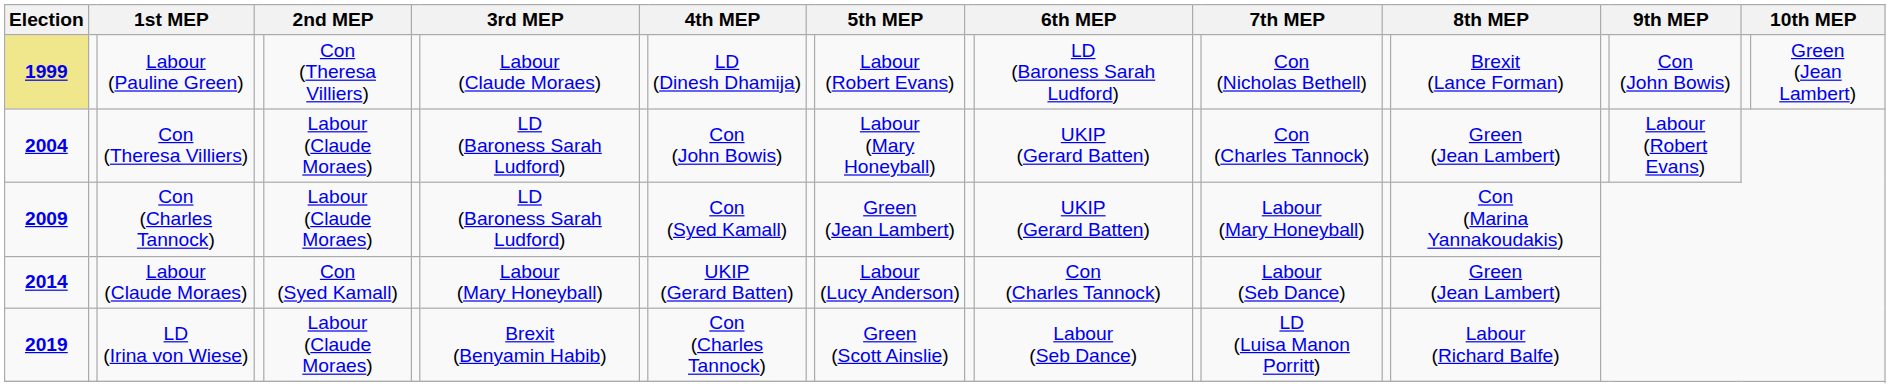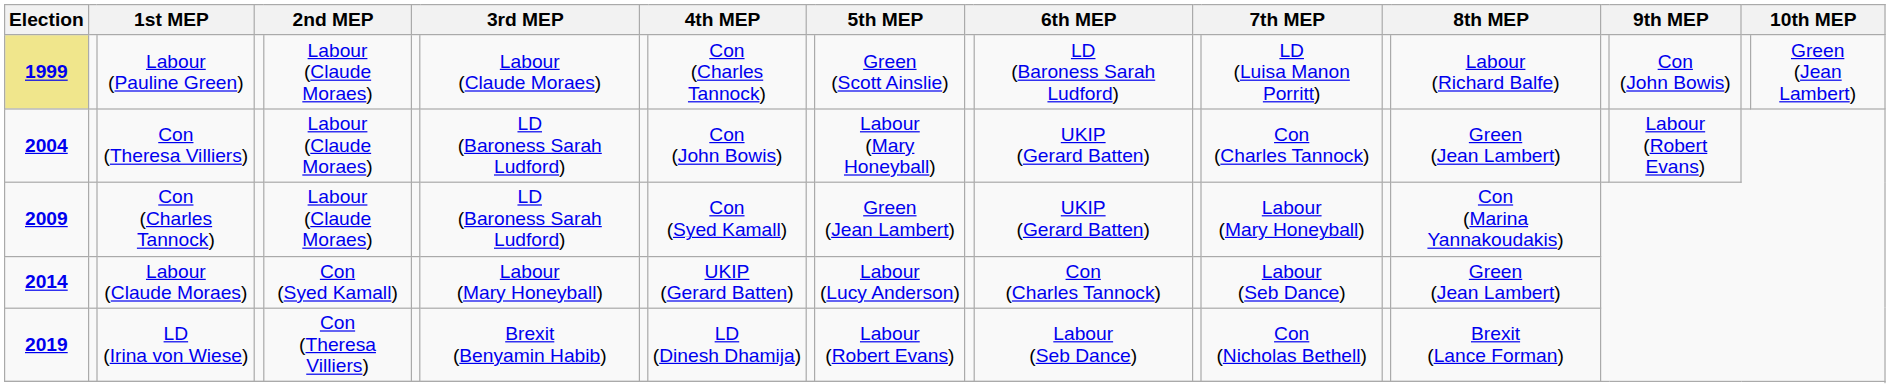(338, 71) Con (Theresa Villiers) -> (338, 71) Labour (Claude Moraes)
(727, 71) LD (Dinesh Dhamija) -> (727, 71) Con (Charles Tannock)
(890, 71) Labour (Robert Evans) -> (890, 71) Green (Scott Ainslie)
(1292, 71) Con (Nicholas Bethell) -> (1292, 71) LD (Luisa Manon Porritt)
(1496, 71) Brexit (Lance Forman) -> (1496, 71) Labour (Richard Balfe)
(338, 344) Labour (Claude Moraes) -> (338, 344) Con (Theresa Villiers)
(727, 344) Con (Charles Tannock) -> (727, 344) LD (Dinesh Dhamija)
(890, 344) Green (Scott Ainslie) -> (890, 344) Labour (Robert Evans)
(1292, 344) LD (Luisa Manon Porritt) -> (1292, 344) Con (Nicholas Bethell)
(1496, 344) Labour (Richard Balfe) -> (1496, 344) Brexit (Lance Forman)
